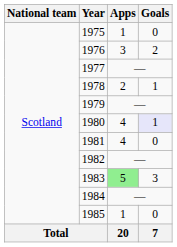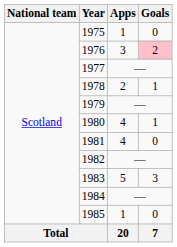(155, 50) no background -> (155, 50) pink background
(155, 123) lavender background -> (155, 123) no background
(123, 178) lightgreen background -> (123, 178) no background
